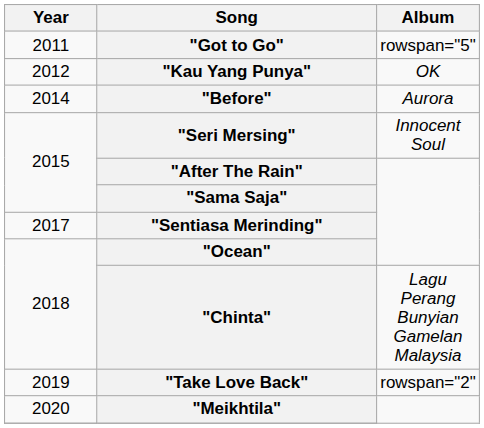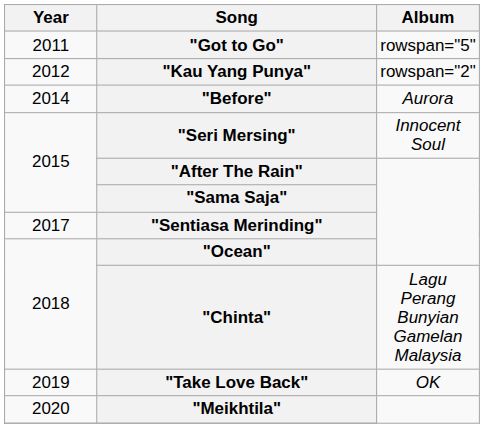(428, 71) OK -> (428, 71) rowspan="2"
(428, 382) rowspan="2" -> (428, 382) OK
